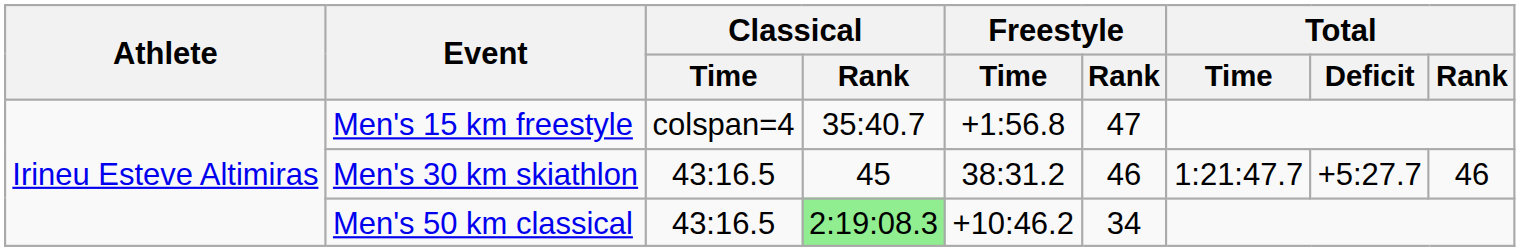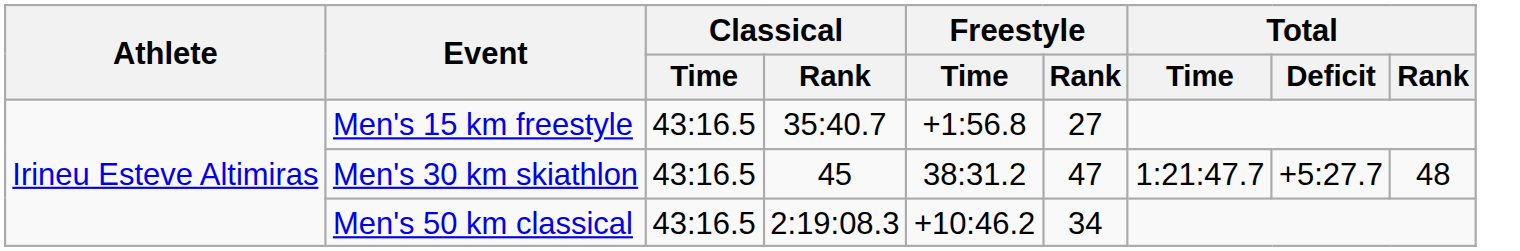(724, 125) colspan=4 -> (704, 125) 43:16.5
(1124, 125) 47 -> (1085, 125) 27
(1124, 174) 46 -> (1085, 174) 47
(1472, 174) 46 -> (1433, 174) 48
(874, 223) lightgreen background -> (835, 223) no background
